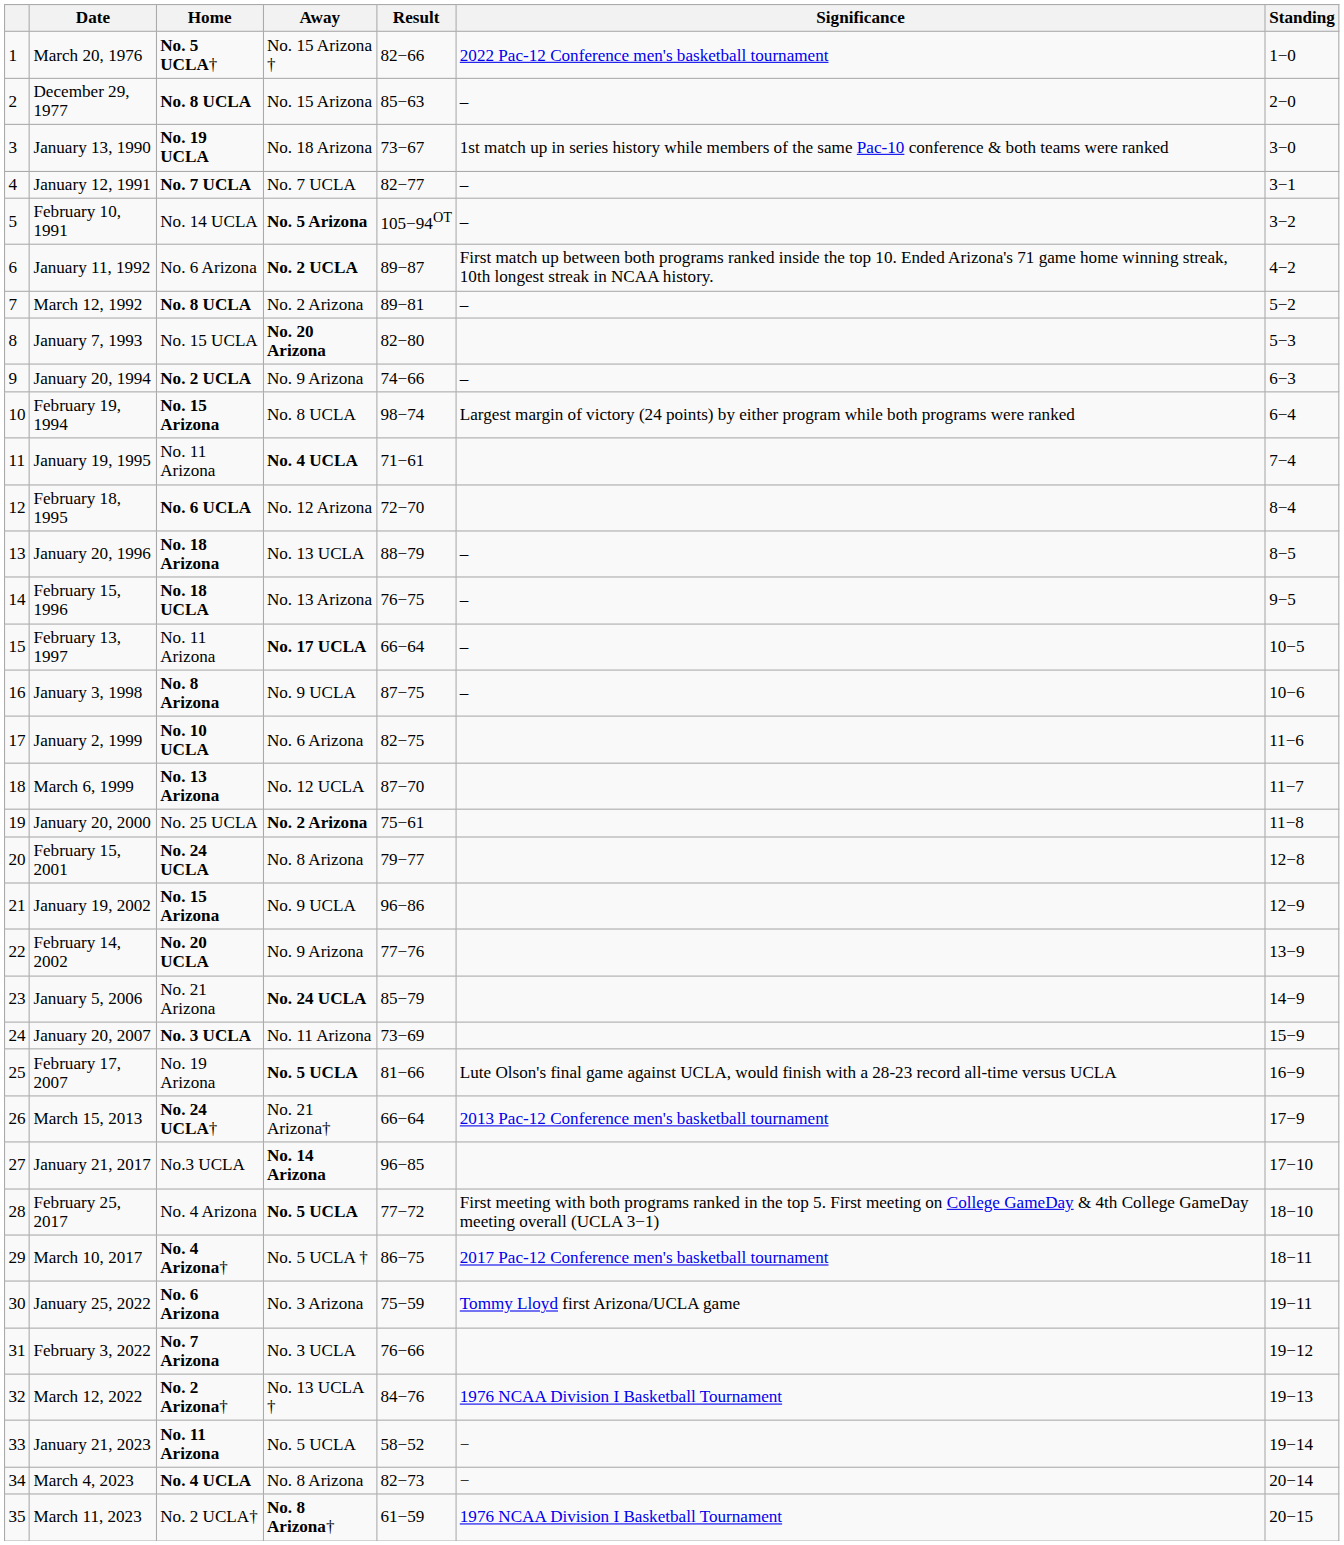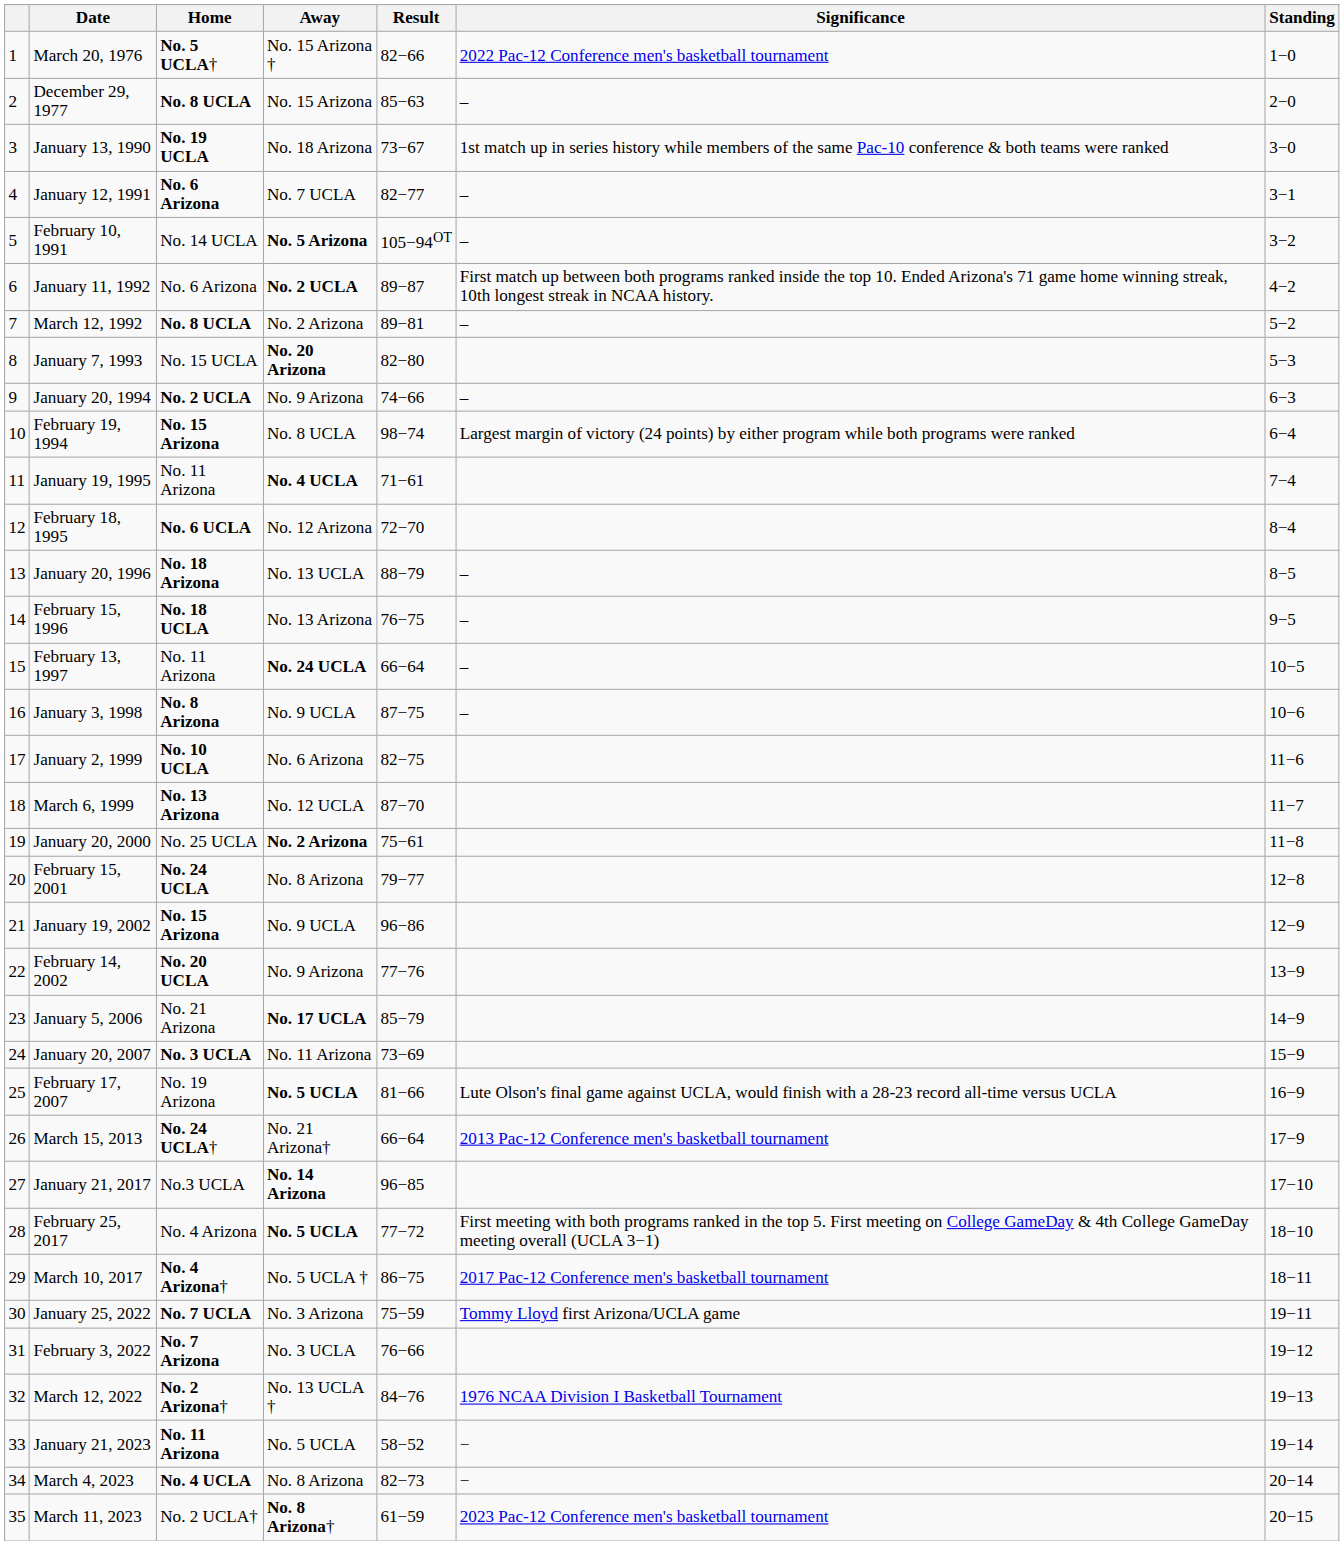(206, 184) No. 7 UCLA -> (190, 194) No. 6 Arizona
(317, 646) No. 17 UCLA -> (317, 666) No. 24 UCLA
(317, 998) No. 24 UCLA -> (317, 1018) No. 17 UCLA
(190, 1304) No. 6 Arizona -> (206, 1314) No. 7 UCLA
(621, 1517) 1976 NCAA Division I Basketball Tournament -> (644, 1517) 2023 Pac-12 Conference men's basketball tournament
